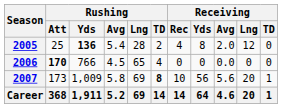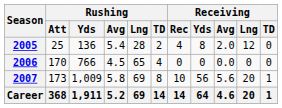(87, 46) bold -> (87, 46) normal
(57, 62) bold -> (57, 62) normal
(159, 79) bold -> (159, 79) normal
